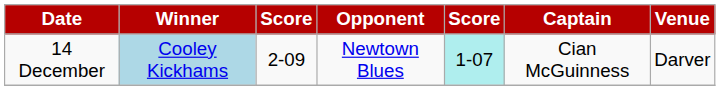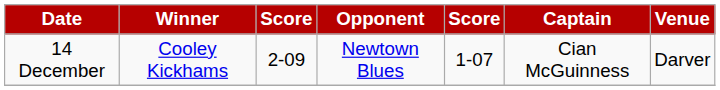(187, 59) lightblue background -> (187, 59) no background
(474, 59) paleturquoise background -> (474, 59) no background
